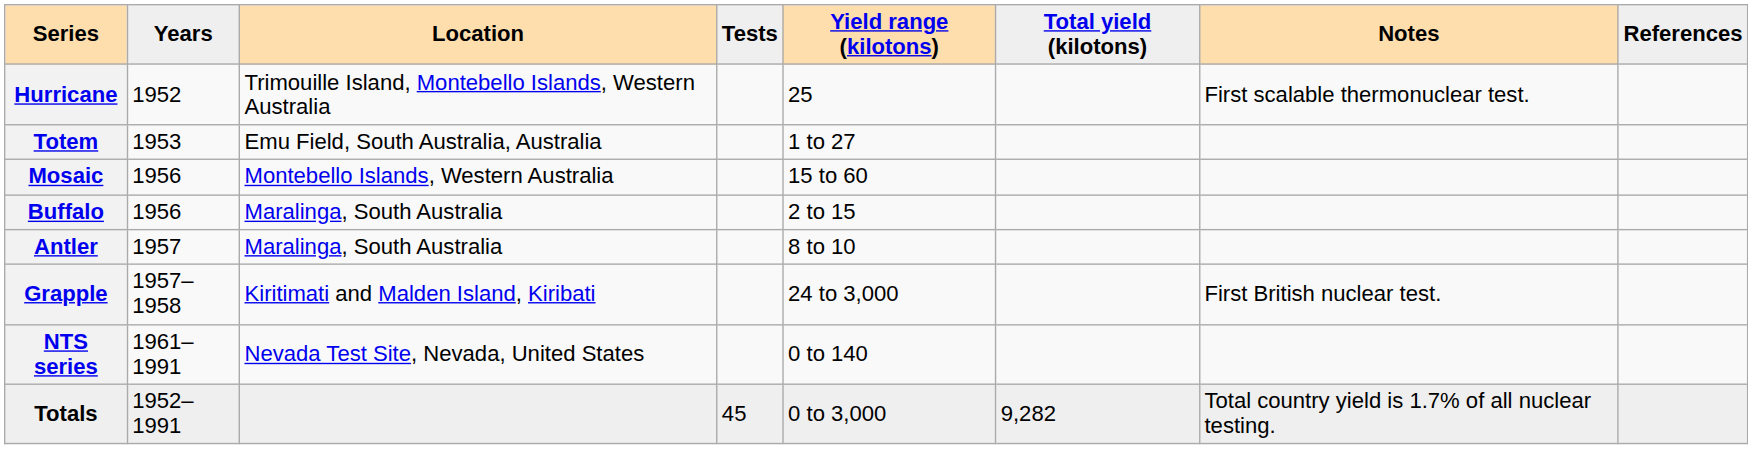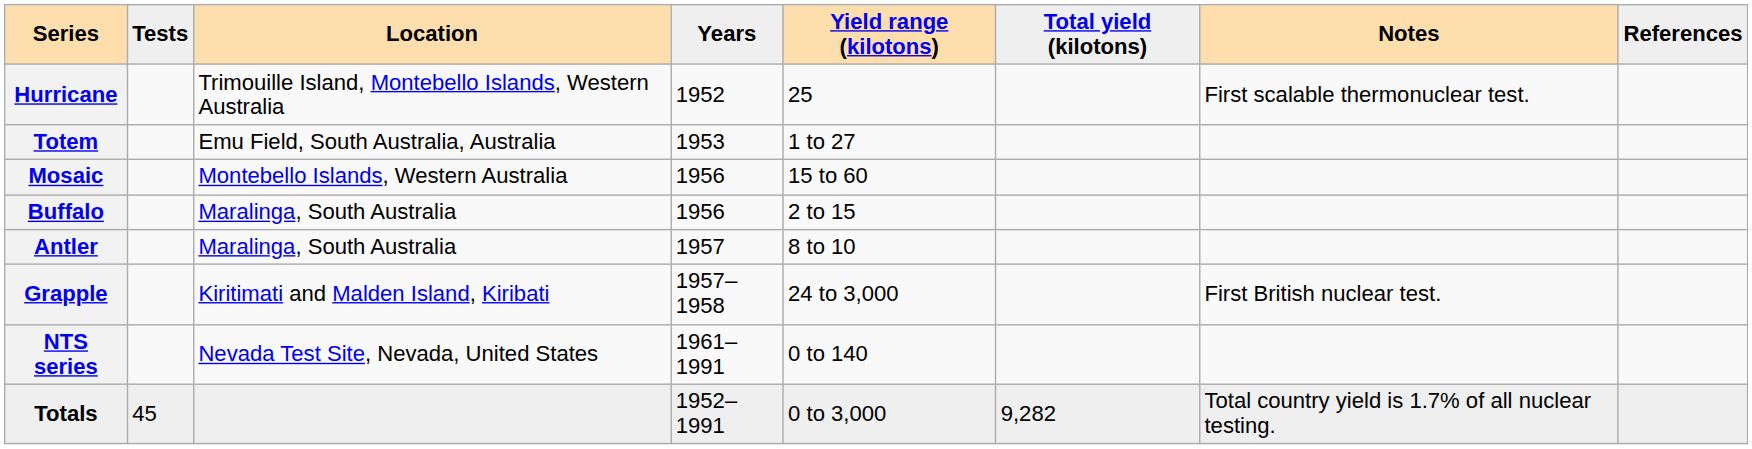columns swapped: (183, 34) <-> (750, 34)
